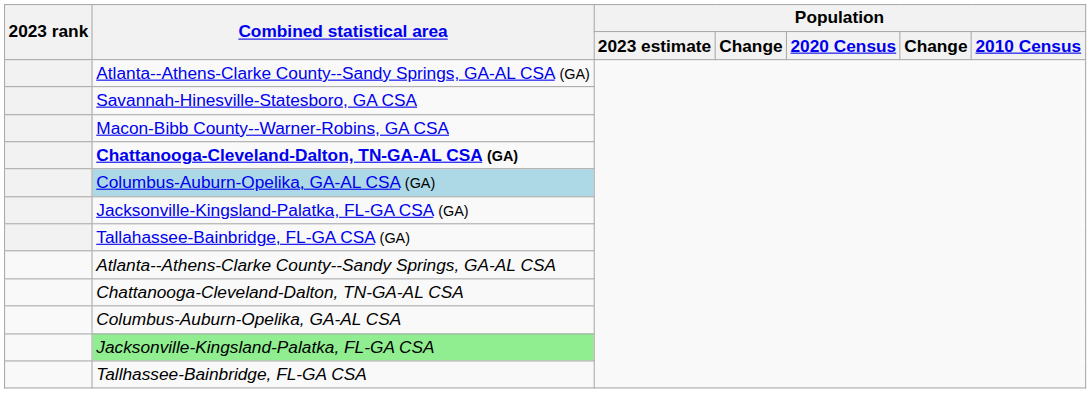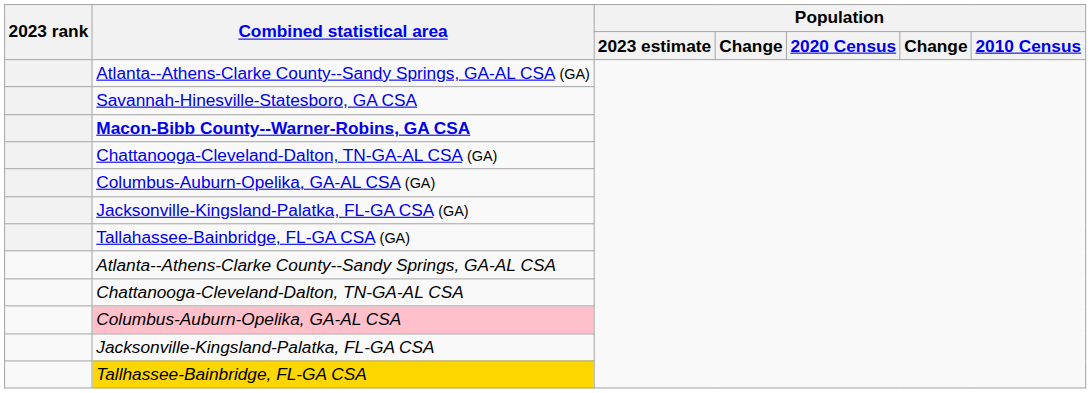(273, 127) normal -> (283, 127) bold
(307, 155) bold -> (297, 155) normal
(266, 182) lightblue background -> (266, 182) no background
(249, 319) no background -> (249, 319) pink background
(265, 347) lightgreen background -> (265, 347) no background
(232, 374) no background -> (232, 374) gold background
